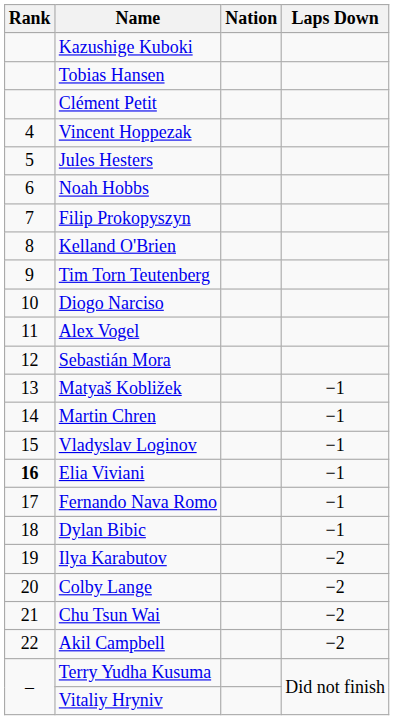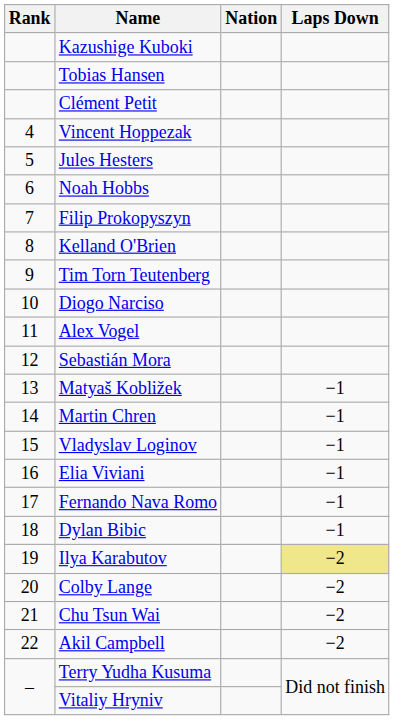(30, 473) bold -> (30, 473) normal
(335, 558) no background -> (335, 558) khaki background
